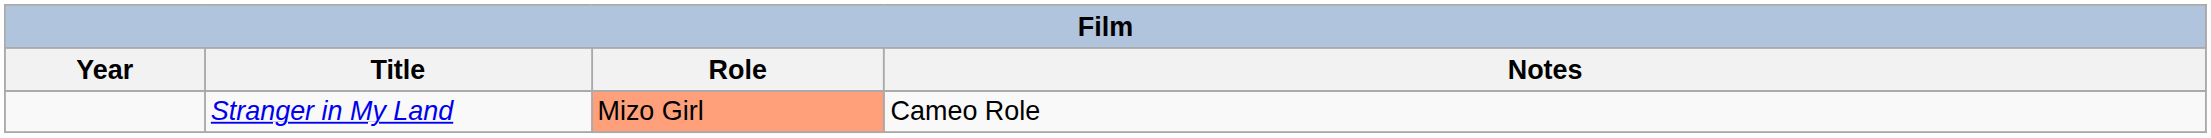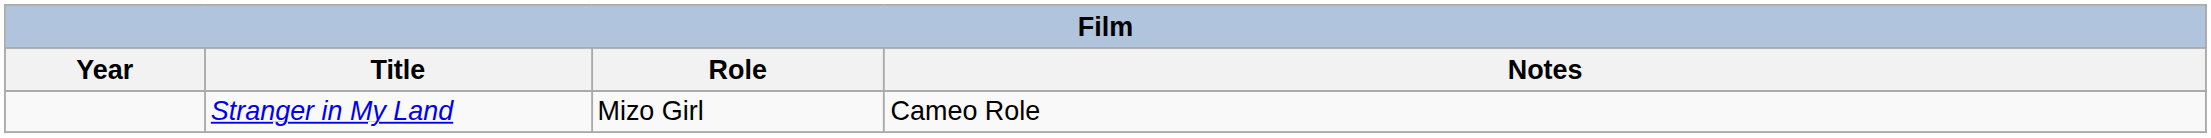(651, 112) lightsalmon background -> (651, 112) no background
